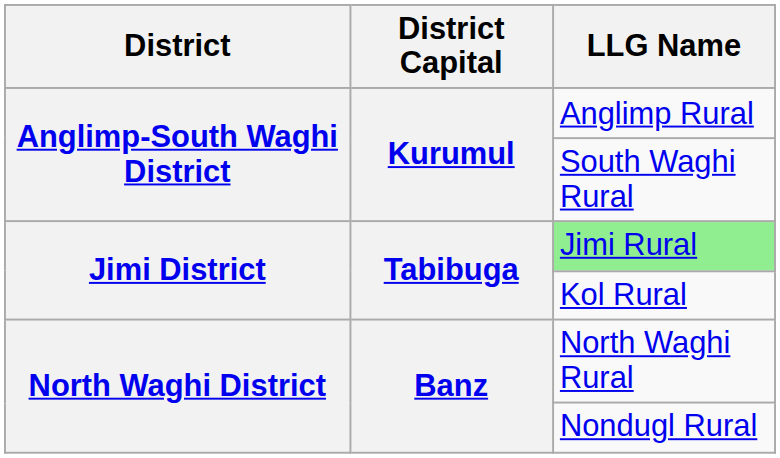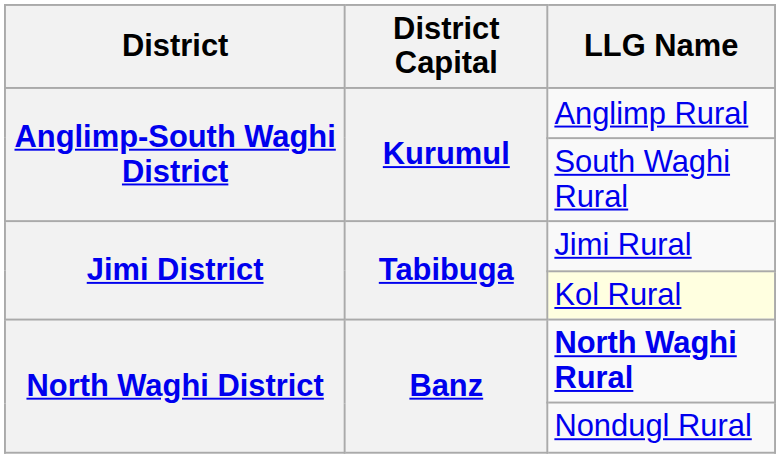(629, 245) lightgreen background -> (623, 245) no background
(623, 294) no background -> (618, 294) lightyellow background
(645, 360) normal -> (646, 360) bold
